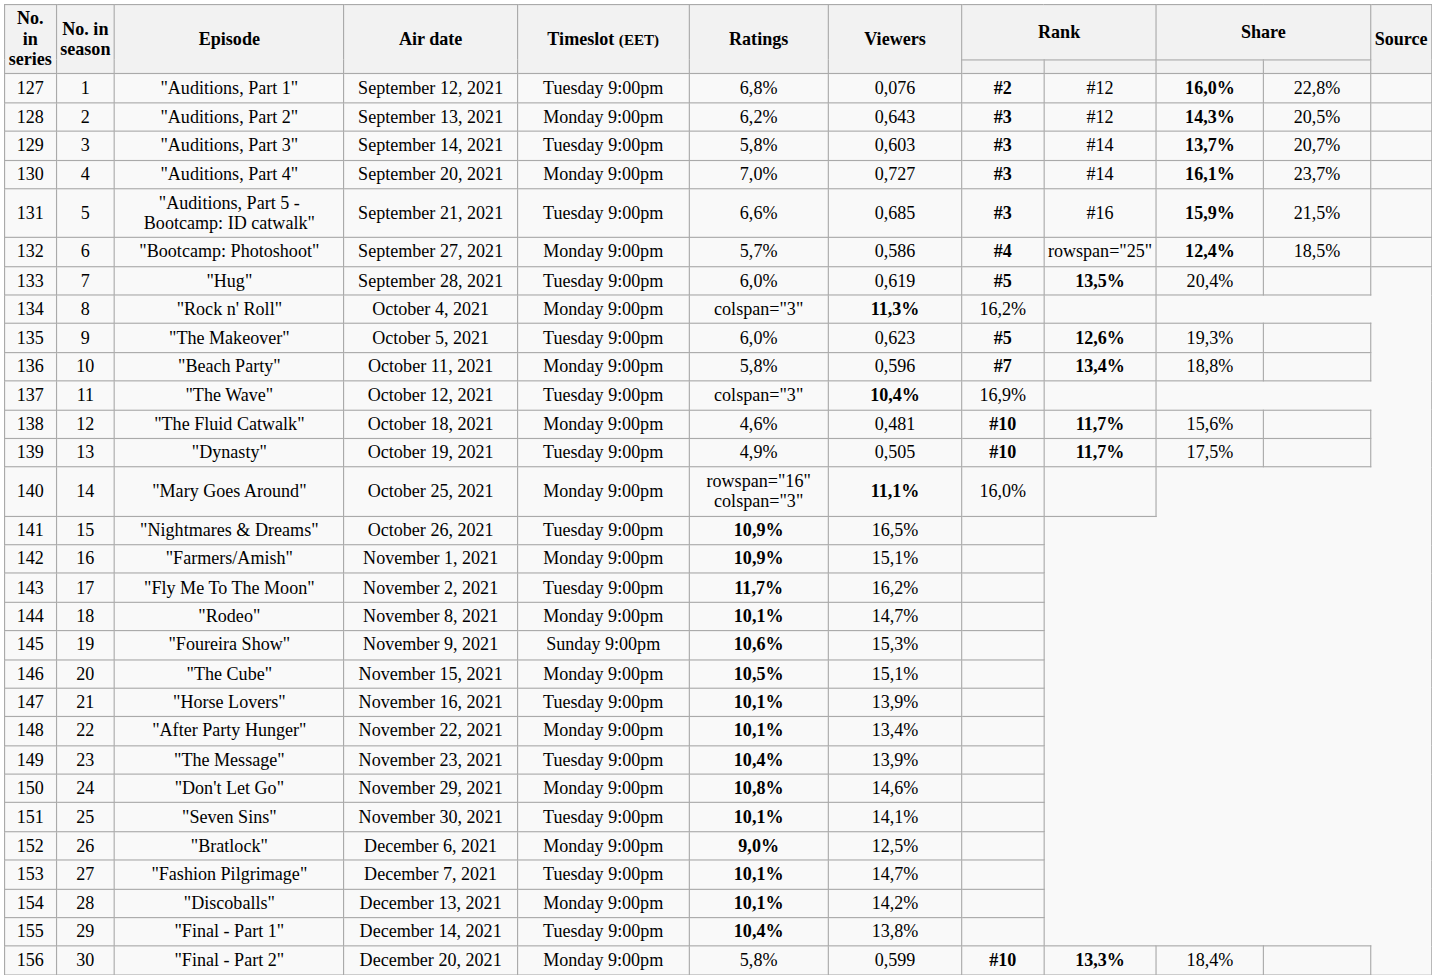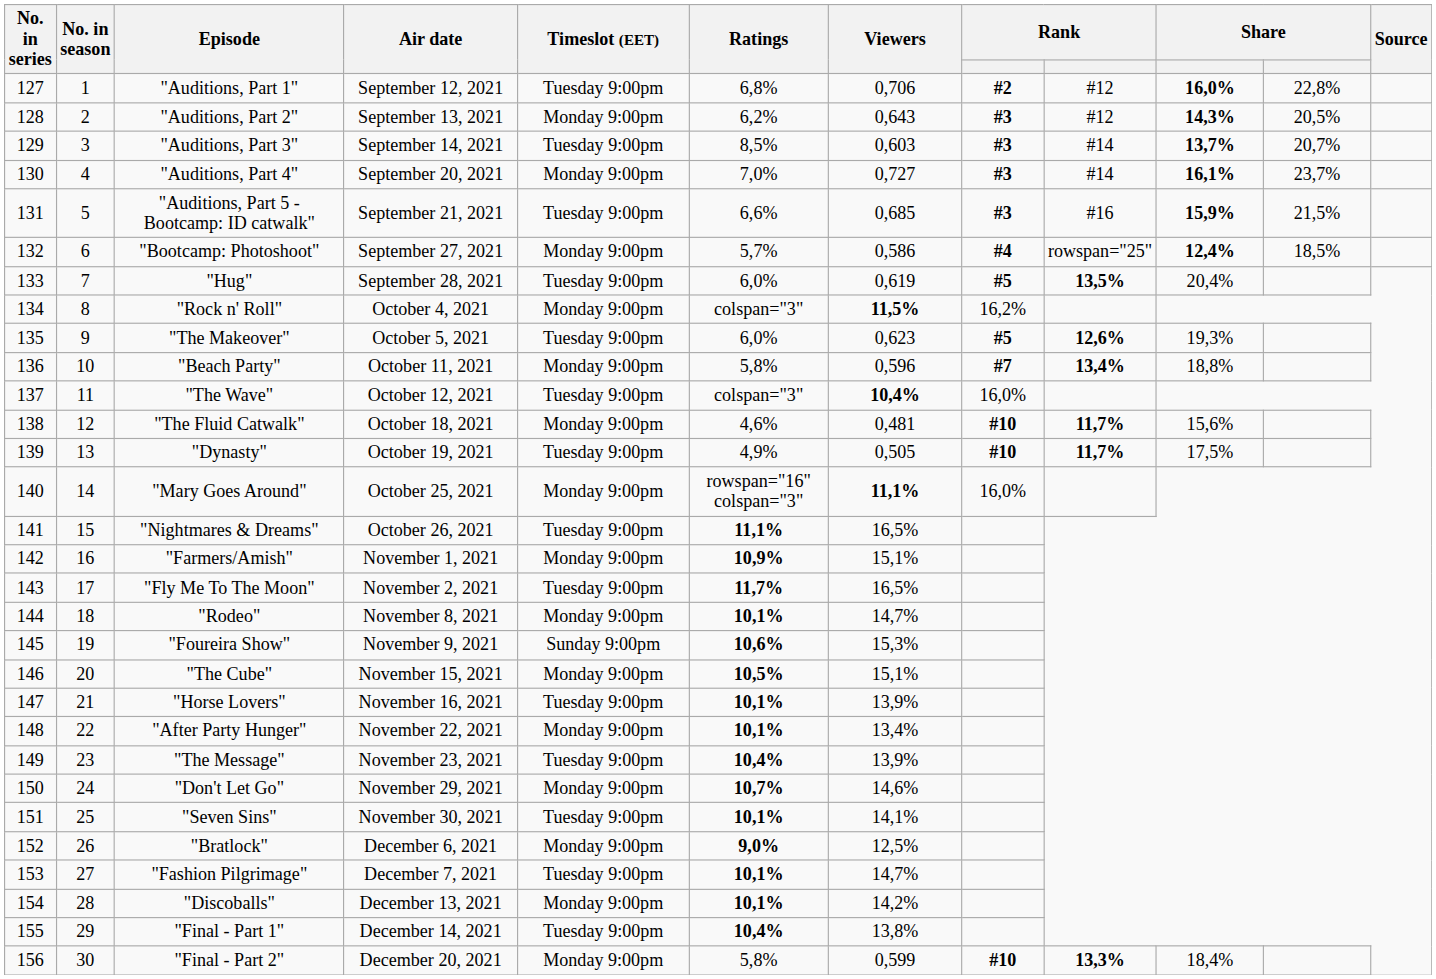(895, 88) 0,076 -> (895, 88) 0,706
(759, 145) 5,8% -> (759, 145) 8,5%
(895, 309) 11,3% -> (895, 309) 11,5%
(1003, 395) 16,9% -> (1003, 395) 16,0%
(759, 530) 10,9% -> (759, 530) 11,1%
(895, 587) 16,2% -> (895, 587) 16,5%
(759, 788) 10,8% -> (759, 788) 10,7%
